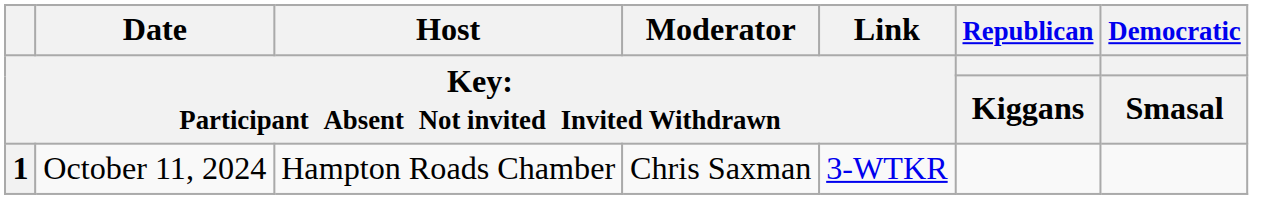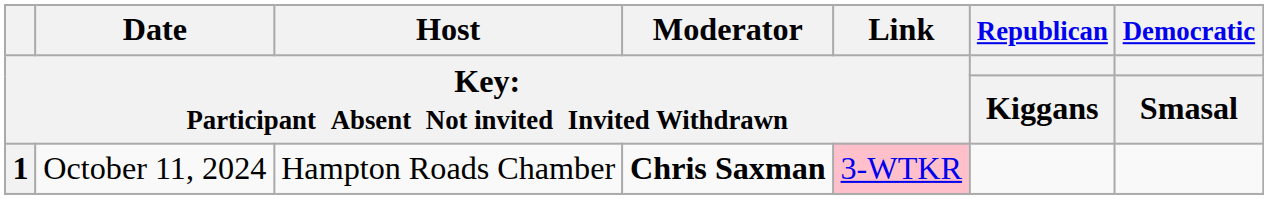(721, 168) normal -> (728, 168) bold
(887, 168) no background -> (901, 168) pink background
